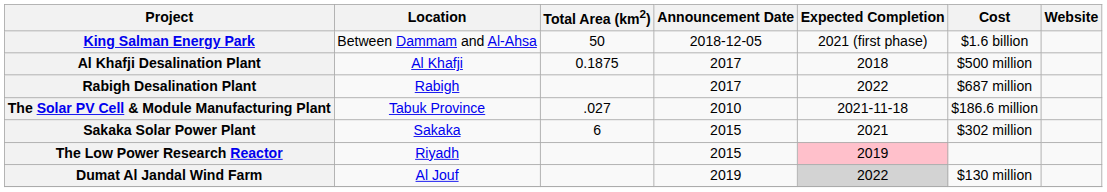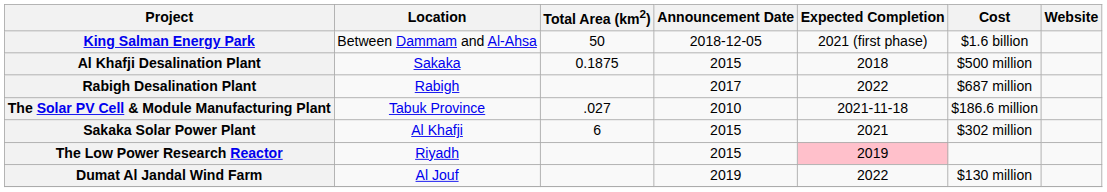(437, 64) Al Khafji -> (437, 64) Sakaka
(726, 64) 2017 -> (726, 64) 2015
(437, 131) Sakaka -> (437, 131) Al Khafji
(873, 175) lightgrey background -> (873, 175) no background
